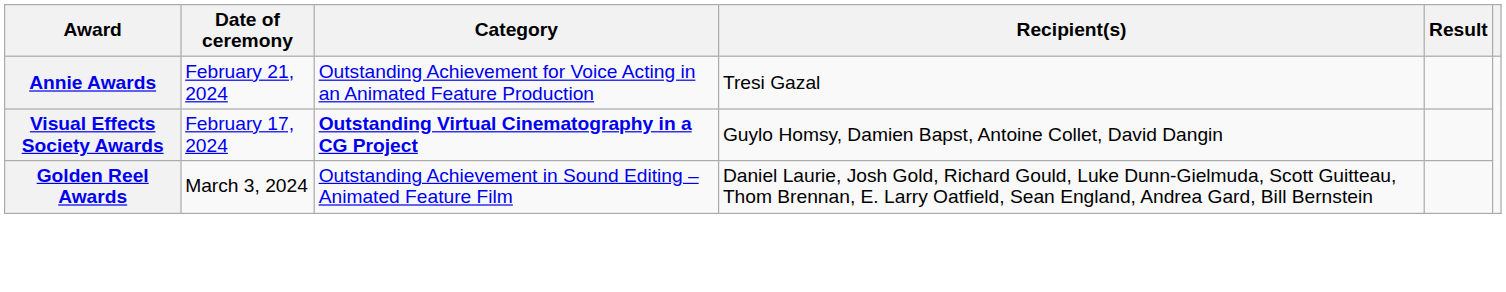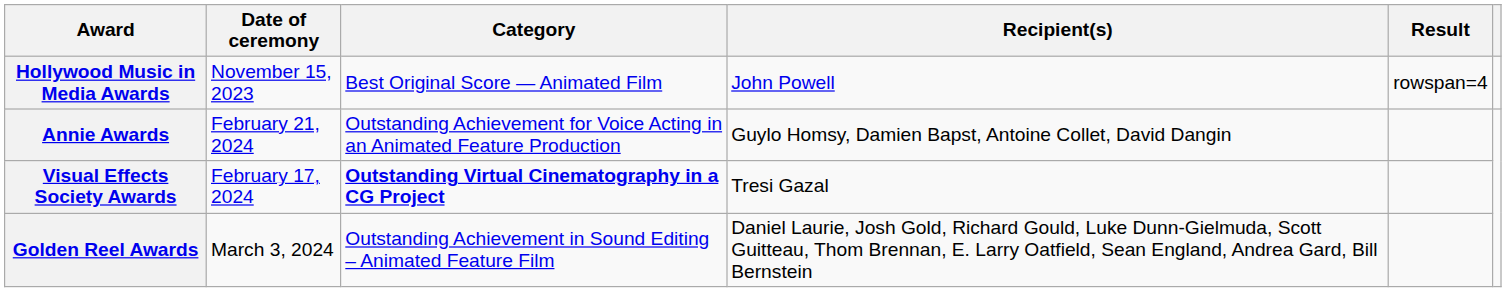+ row: (106, 82)
(772, 82) Tresi Gazal -> (981, 134) Guylo Homsy, Damien Bapst, Antoine Collet, David Dangin
(973, 134) Guylo Homsy, Damien Bapst, Antoine Collet, David Dangin -> (780, 186) Tresi Gazal
